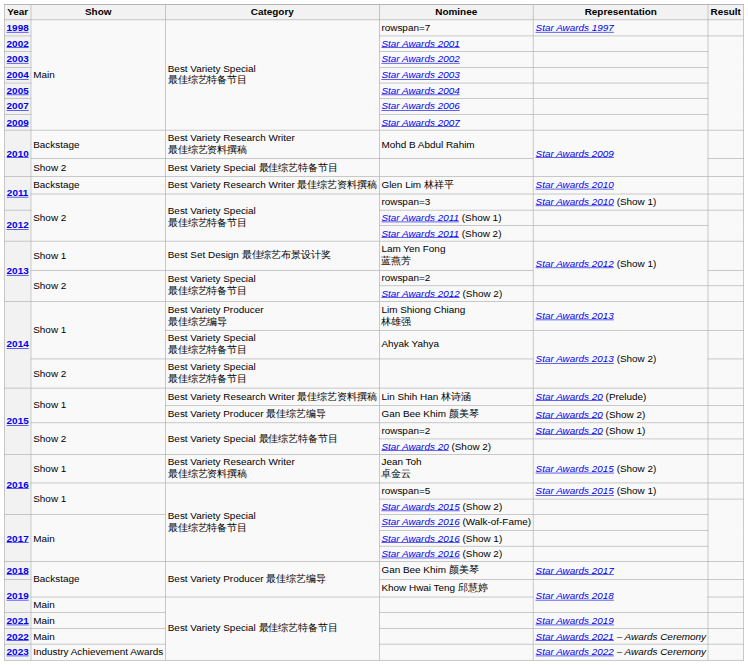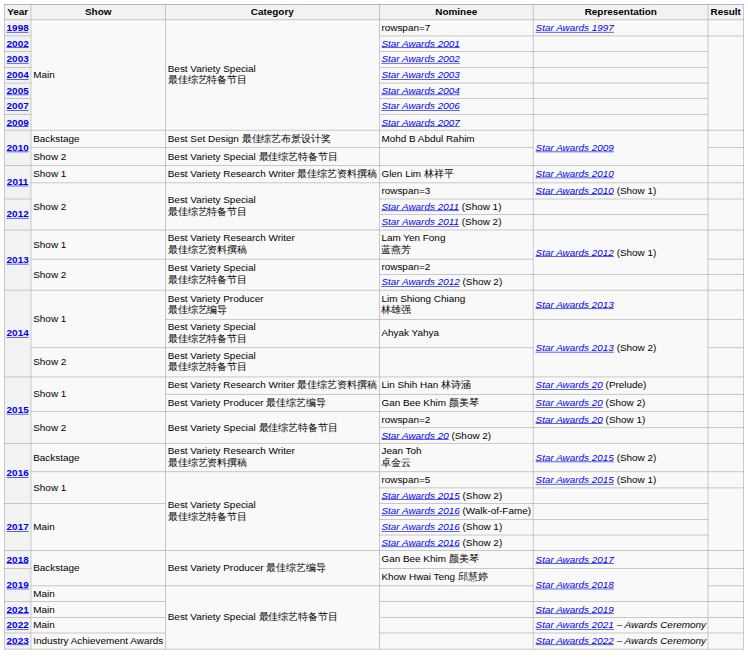(231, 144) Best Variety Research Writer 最佳综艺资料撰稿 -> (249, 138) Best Set Design 最佳综艺布景设计奖
(56, 185) Backstage -> (50, 174) Show 1
(249, 255) Best Set Design 最佳综艺布景设计奖 -> (231, 244) Best Variety Research Writer 最佳综艺资料撰稿
(50, 468) Show 1 -> (56, 457) Backstage
